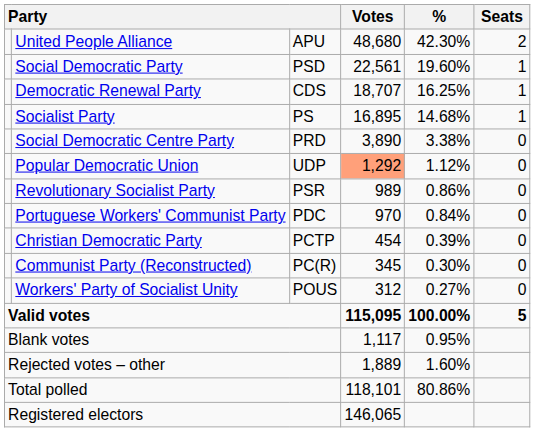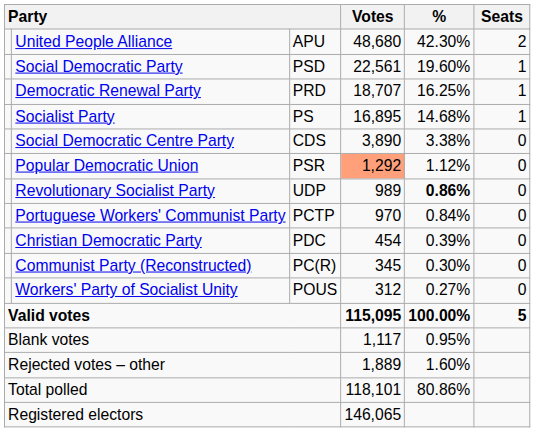(309, 91) CDS -> (309, 91) PRD
(309, 141) PRD -> (309, 141) CDS
(309, 166) UDP -> (309, 166) PSR
(309, 191) PSR -> (309, 191) UDP
(448, 191) normal -> (448, 191) bold
(309, 215) PDC -> (314, 215) PCTP
(314, 240) PCTP -> (309, 240) PDC
